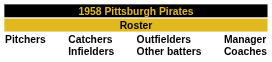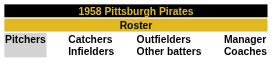(25, 39) no background -> (25, 39) lightgrey background
